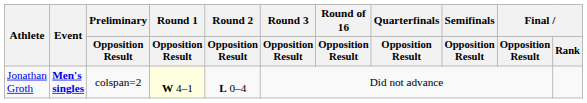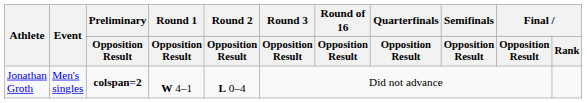(68, 82) bold -> (68, 82) normal
(118, 82) normal -> (118, 82) bold
(177, 89) lightyellow background -> (177, 89) no background
